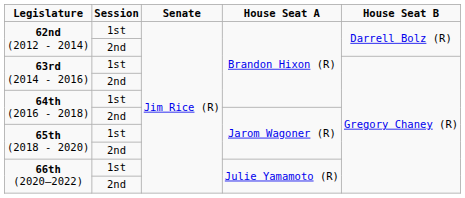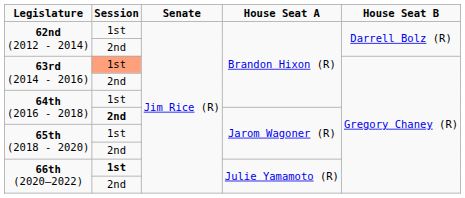(117, 64) no background -> (117, 64) lightsalmon background
(117, 116) normal -> (117, 116) bold
(117, 167) normal -> (117, 167) bold
